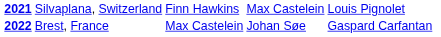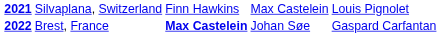(204, 26) normal -> (206, 26) bold
